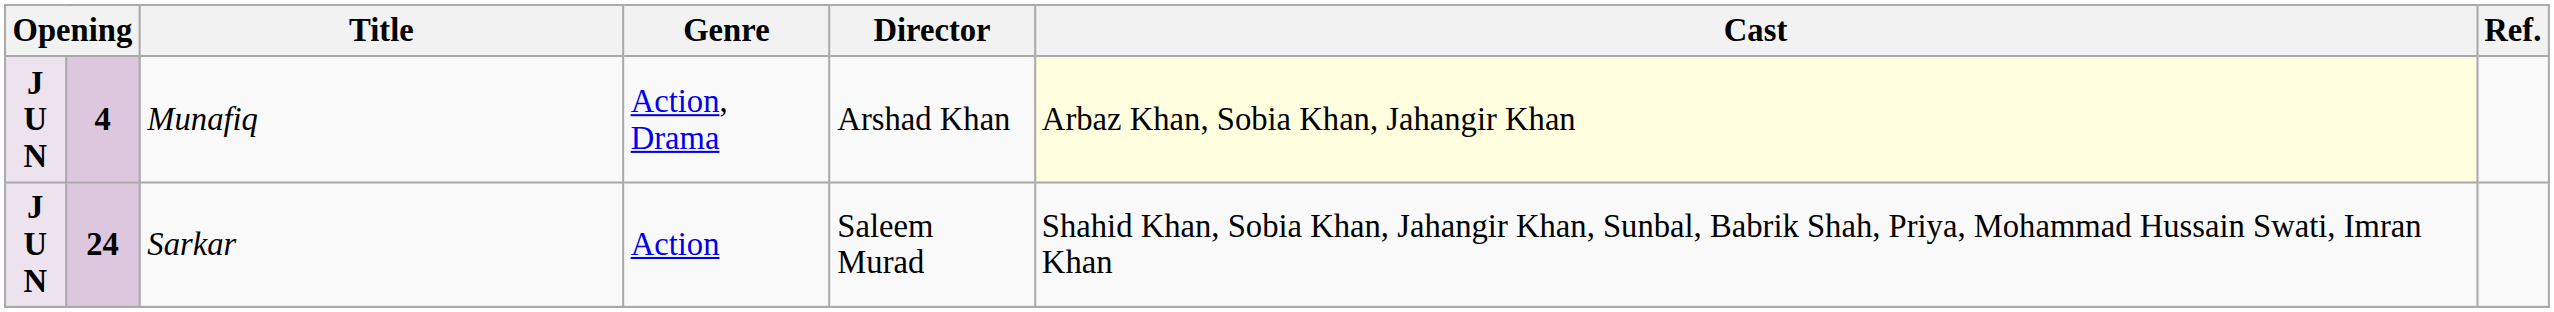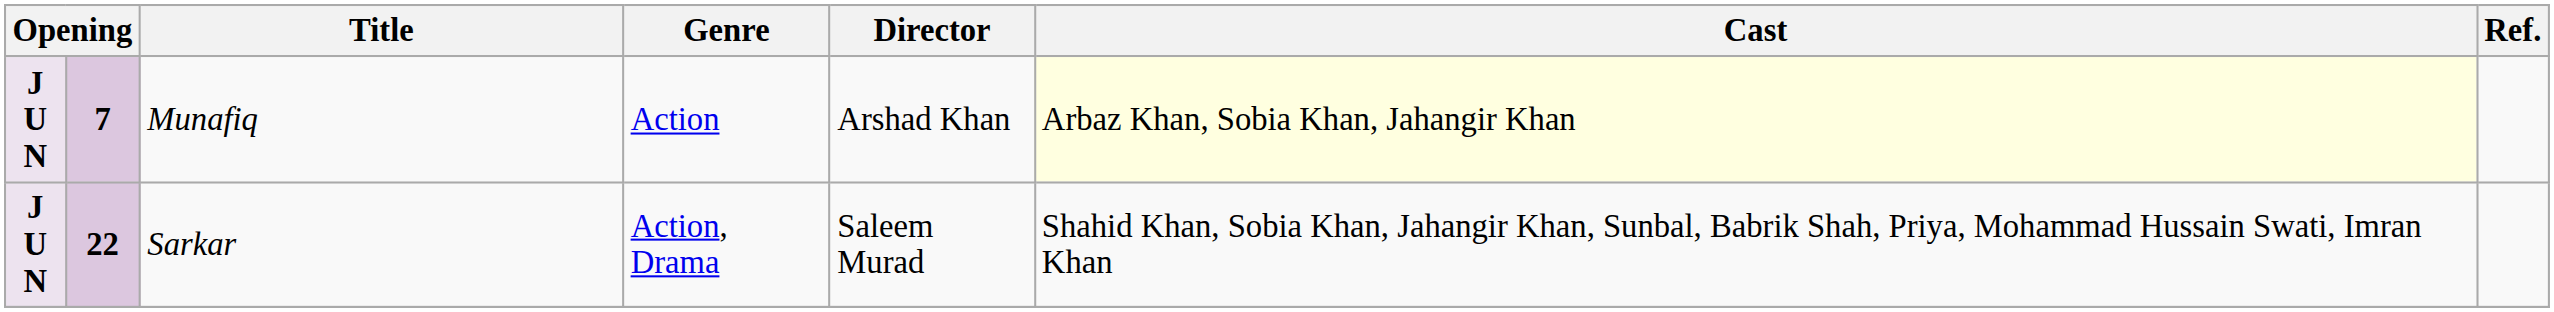(103, 118) 4 -> (103, 118) 7
(679, 118) Action, Drama -> (675, 118) Action
(103, 244) 24 -> (103, 244) 22
(675, 244) Action -> (679, 244) Action, Drama
